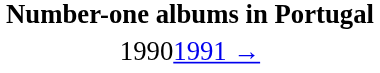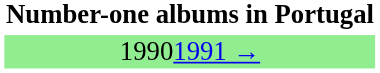(190, 51) no background -> (190, 51) lightgreen background
